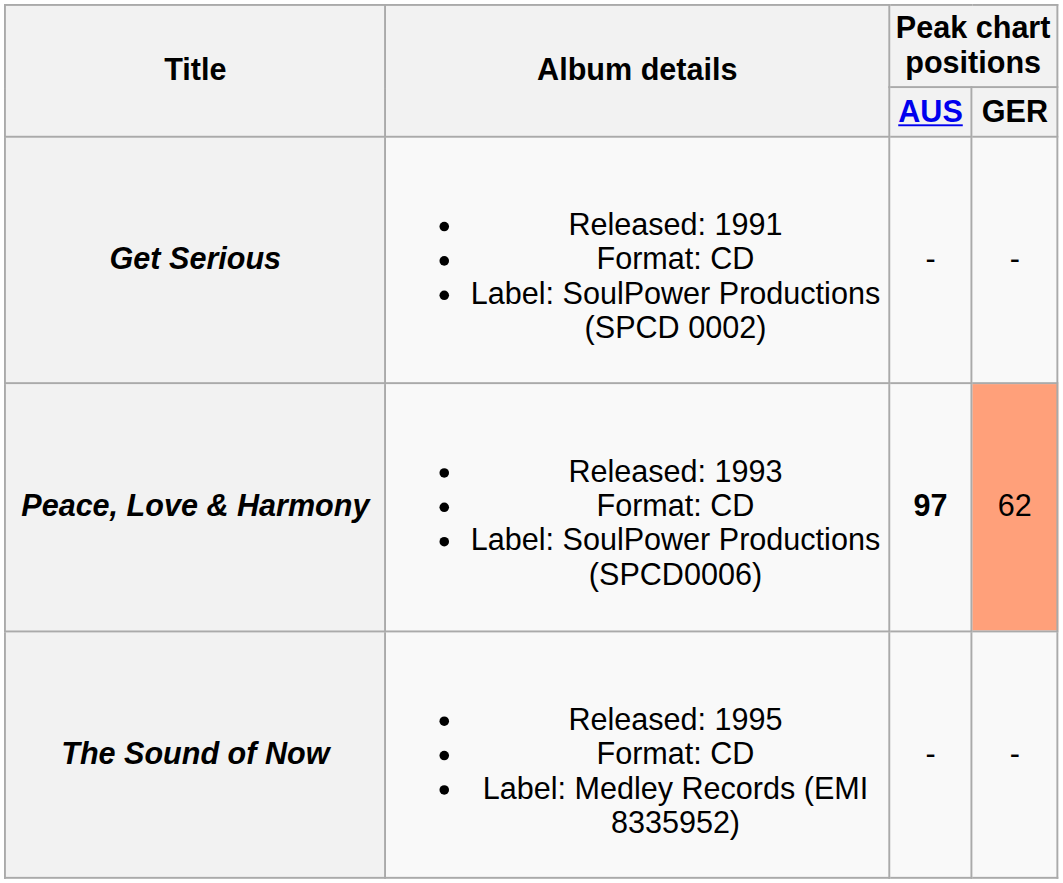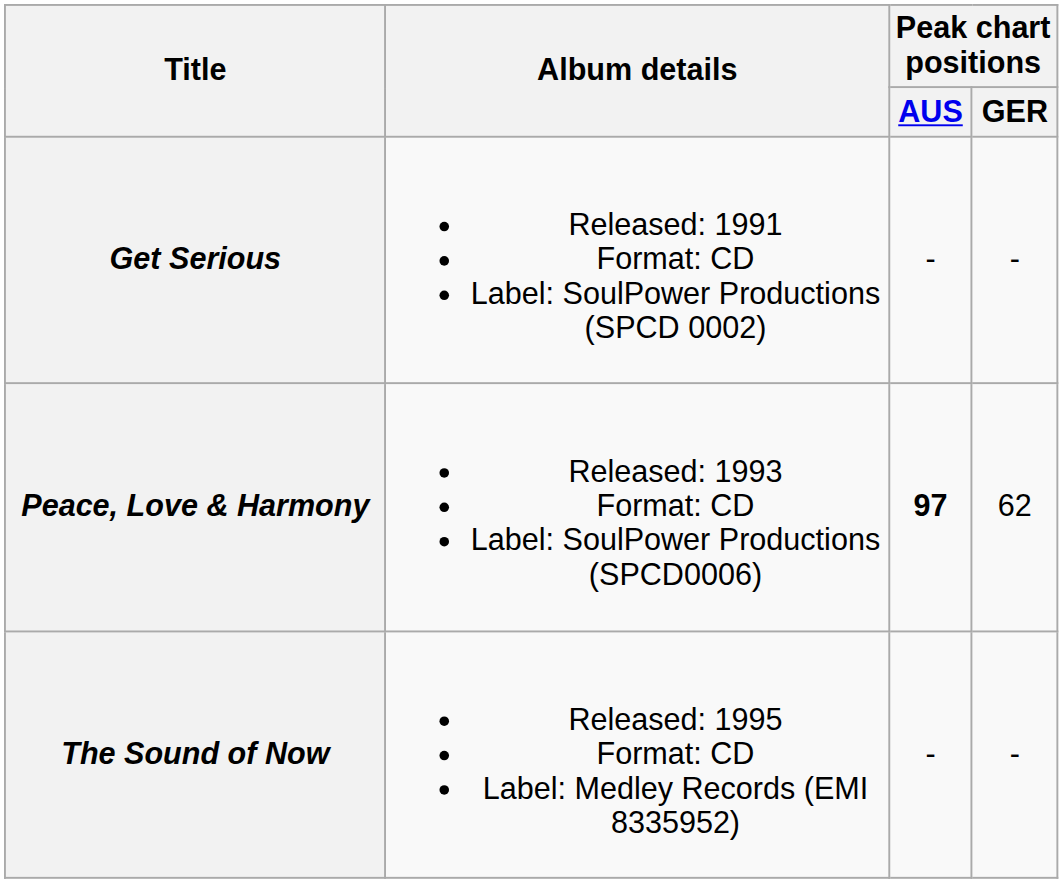(1015, 506) lightsalmon background -> (1015, 506) no background
